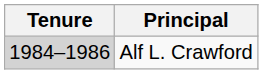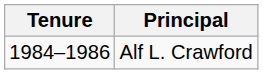(60, 52) lightgrey background -> (60, 52) no background
